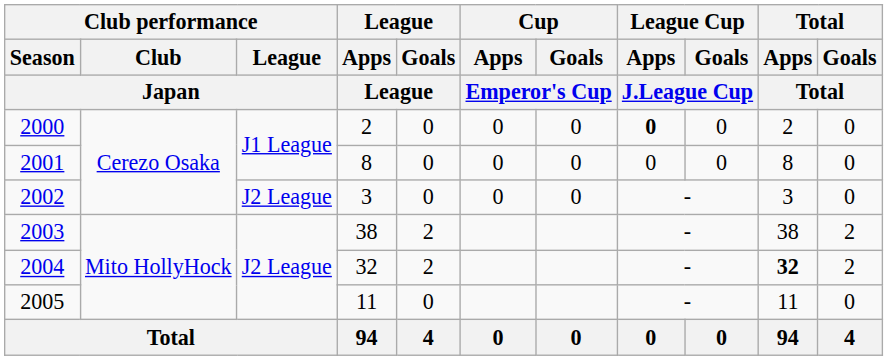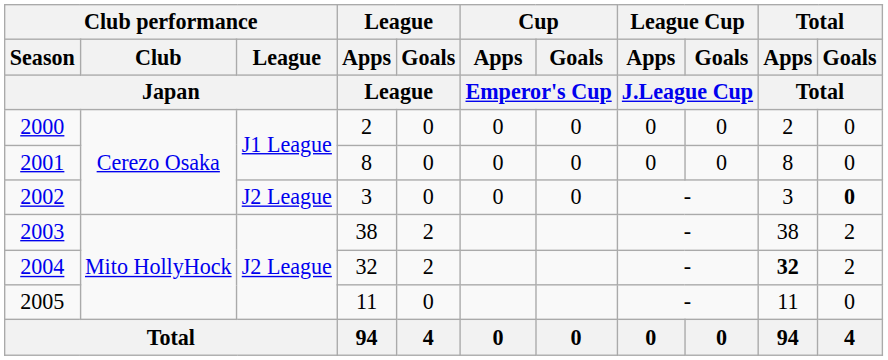(651, 127) bold -> (651, 127) normal
(850, 197) normal -> (850, 197) bold
